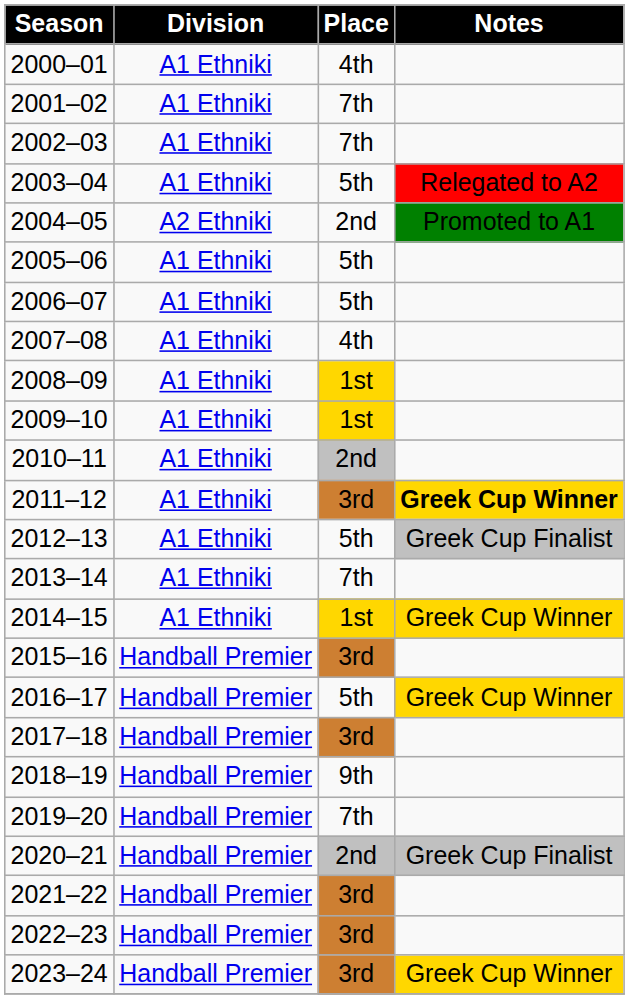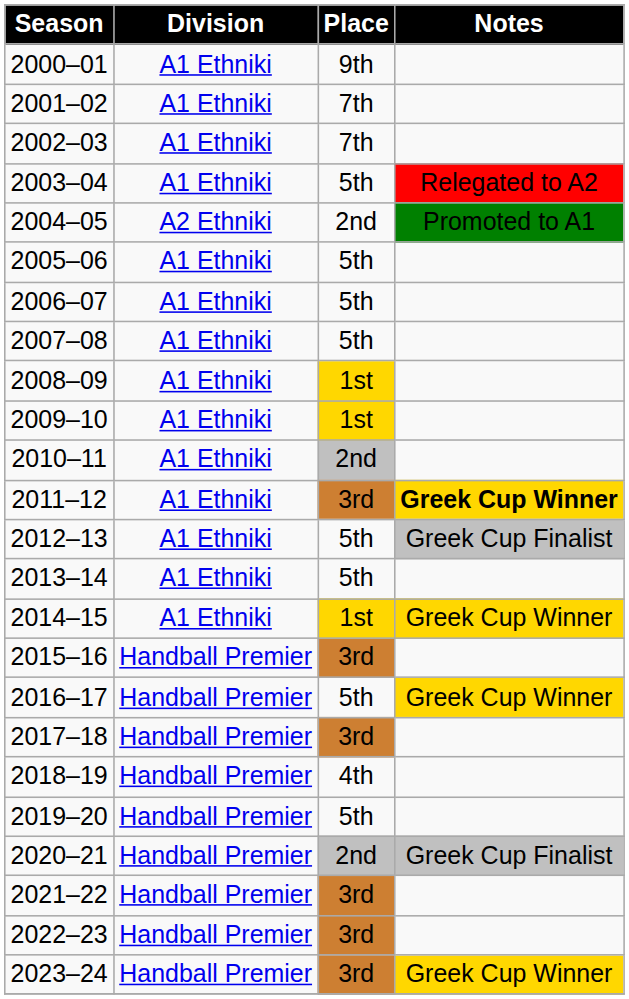(356, 63) 4th -> (356, 63) 9th
(356, 340) 4th -> (356, 340) 5th
(356, 578) 7th -> (356, 578) 5th
(356, 776) 9th -> (356, 776) 4th
(356, 815) 7th -> (356, 815) 5th
